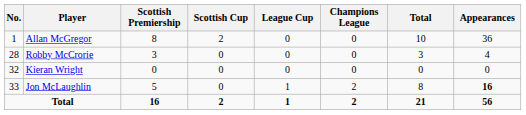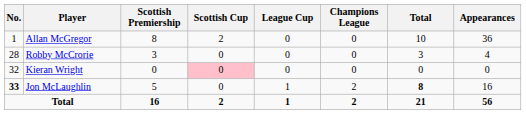(221, 70) no background -> (221, 70) pink background
(14, 86) normal -> (14, 86) bold
(421, 86) normal -> (421, 86) bold
(487, 86) bold -> (487, 86) normal
